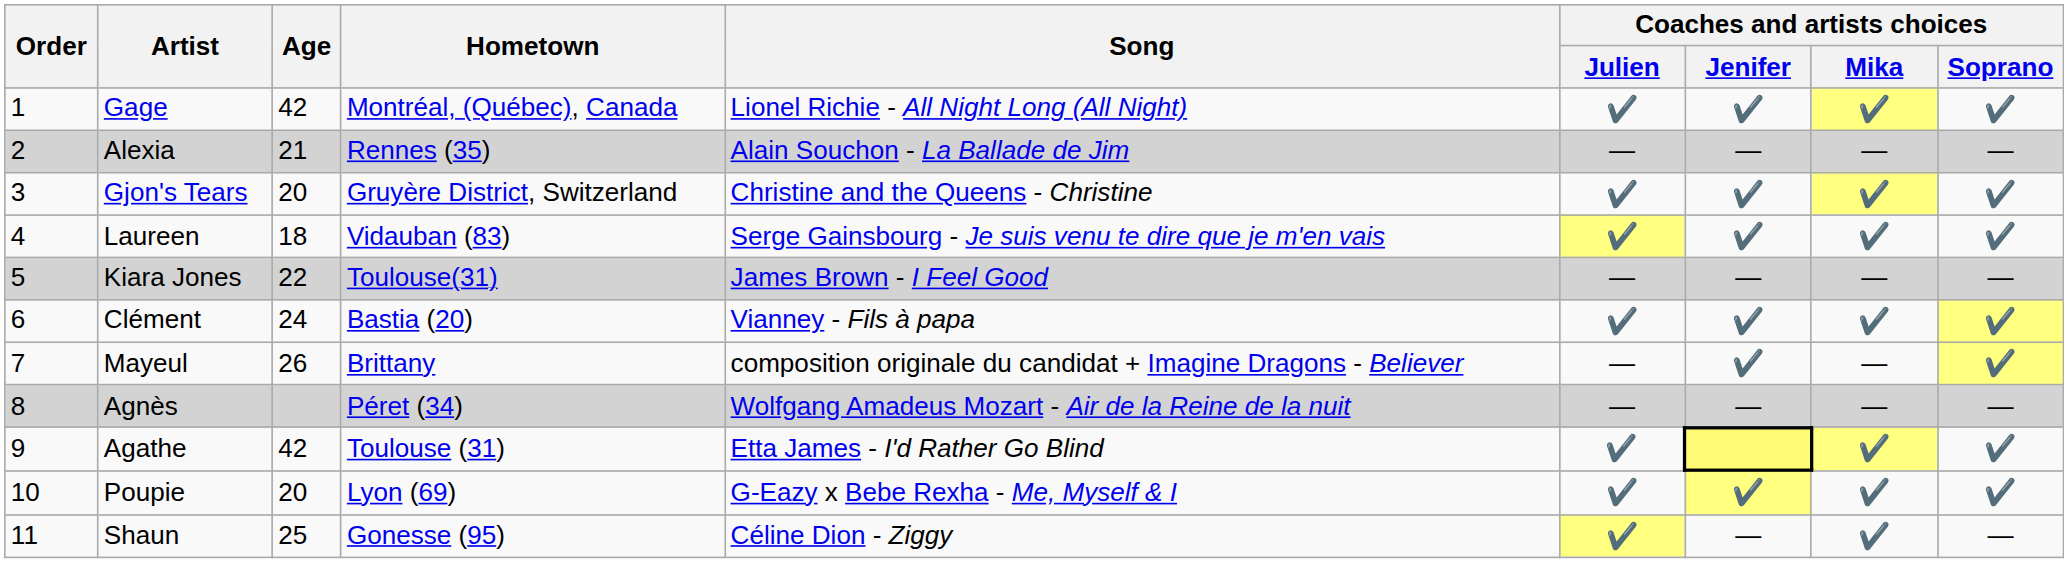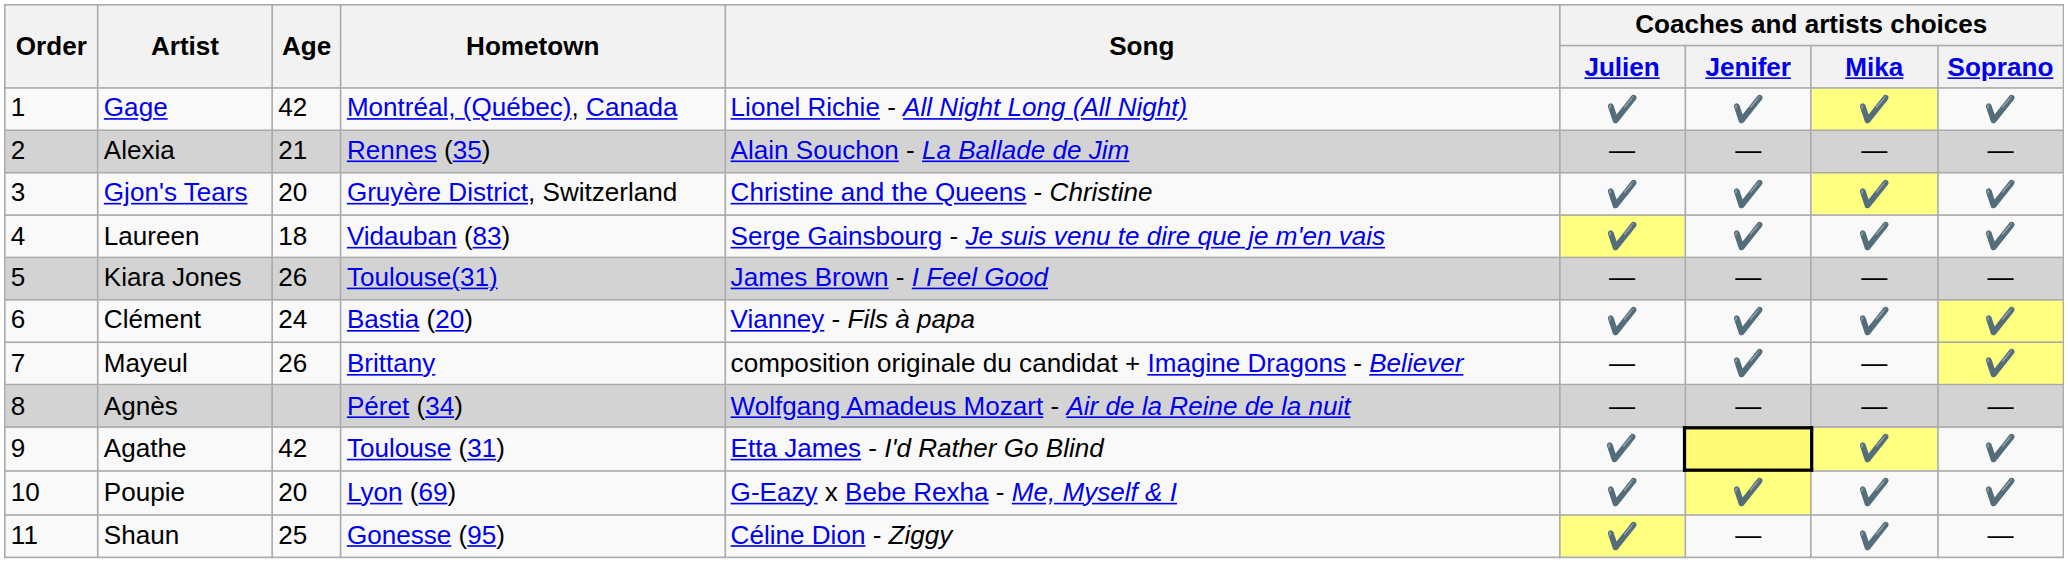(293, 278) 22 -> (293, 278) 26
